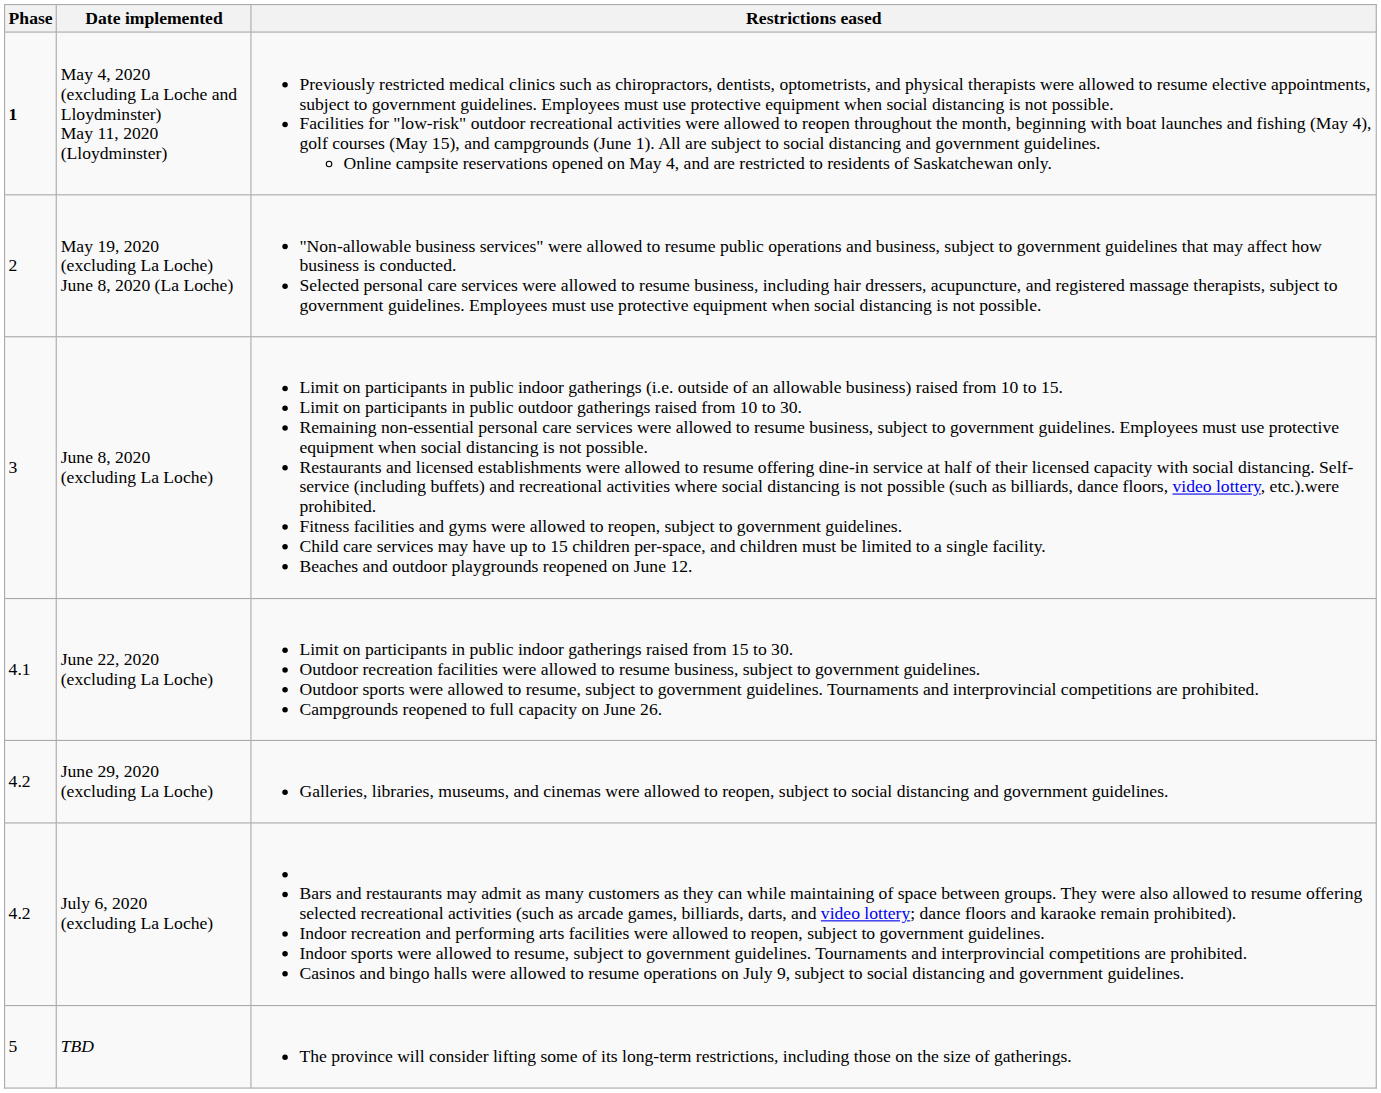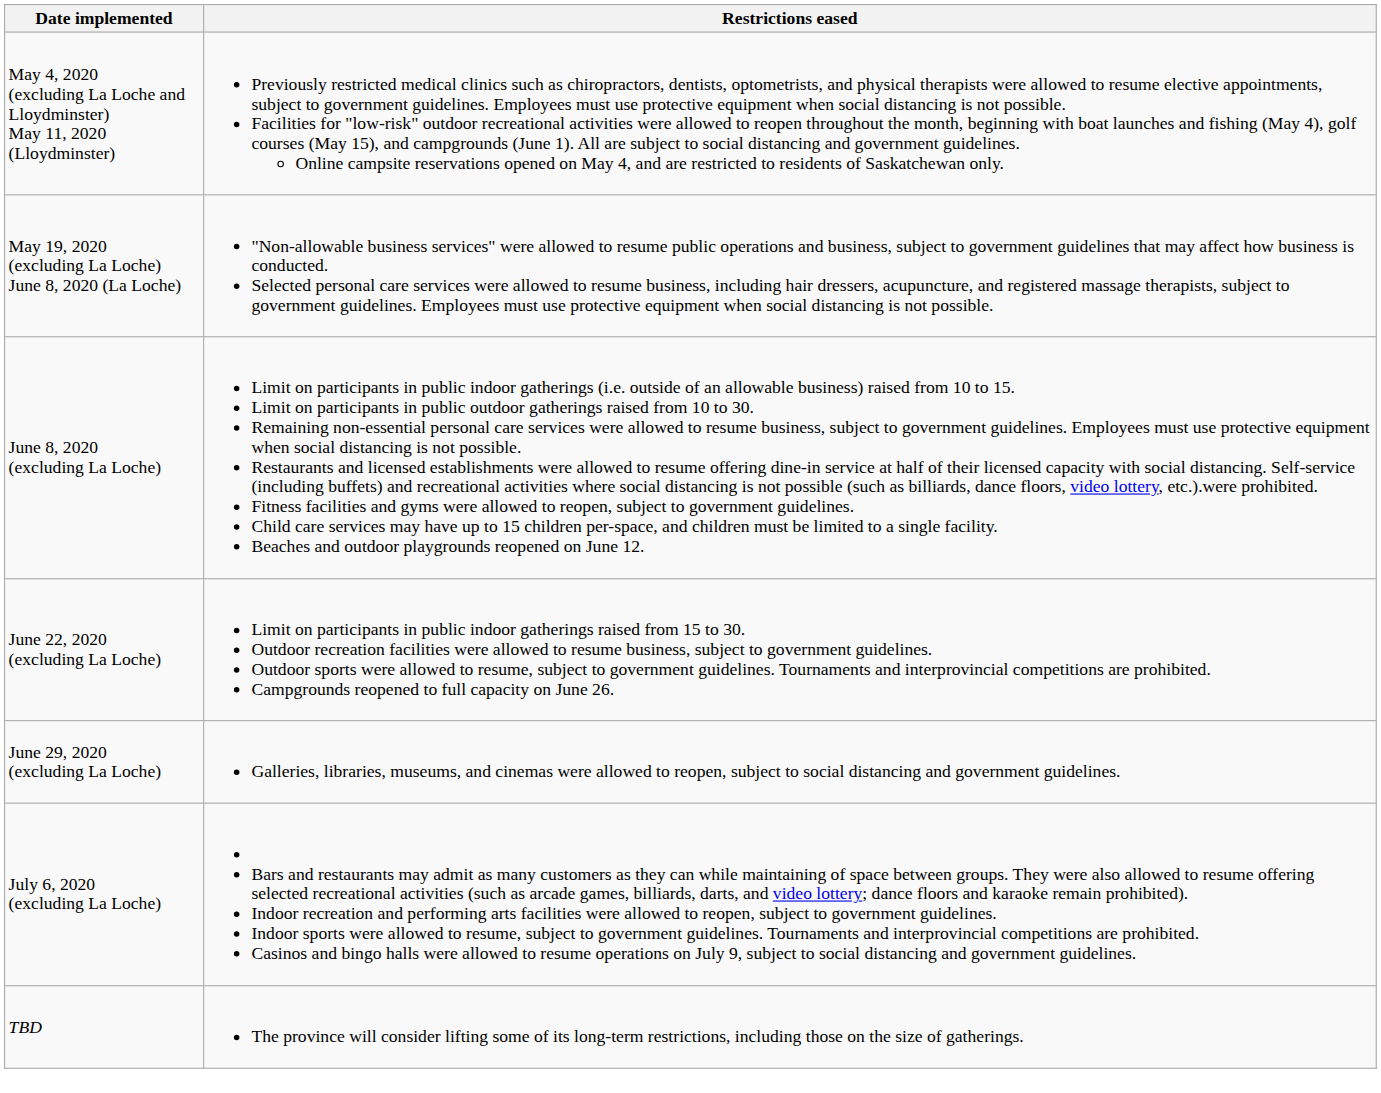- column: (31, 18)
